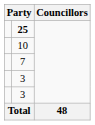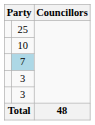(23, 29) bold -> (23, 29) normal
(23, 62) no background -> (23, 62) lightblue background
